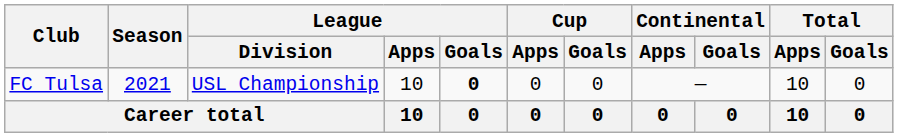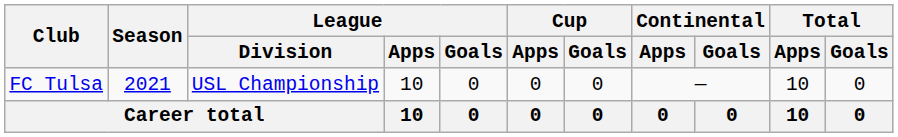(474, 84) bold -> (474, 84) normal
